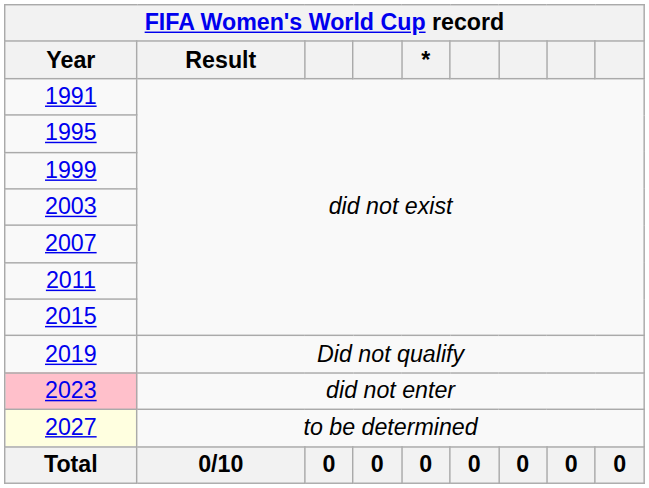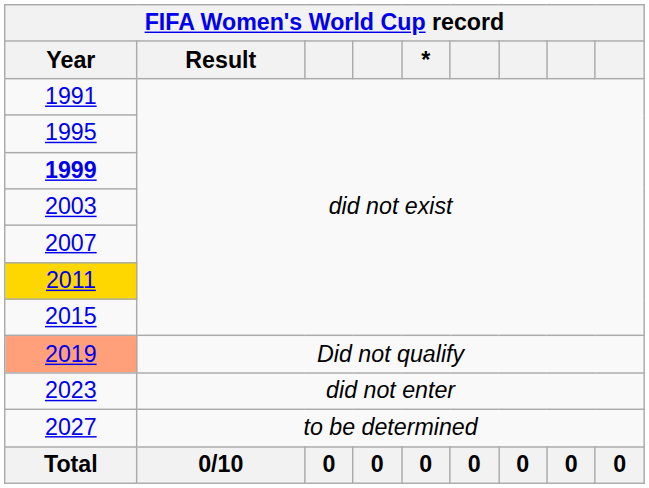(71, 170) normal -> (71, 170) bold
(71, 280) no background -> (71, 280) gold background
(71, 354) no background -> (71, 354) lightsalmon background
(71, 390) pink background -> (71, 390) no background
(71, 427) lightyellow background -> (71, 427) no background
